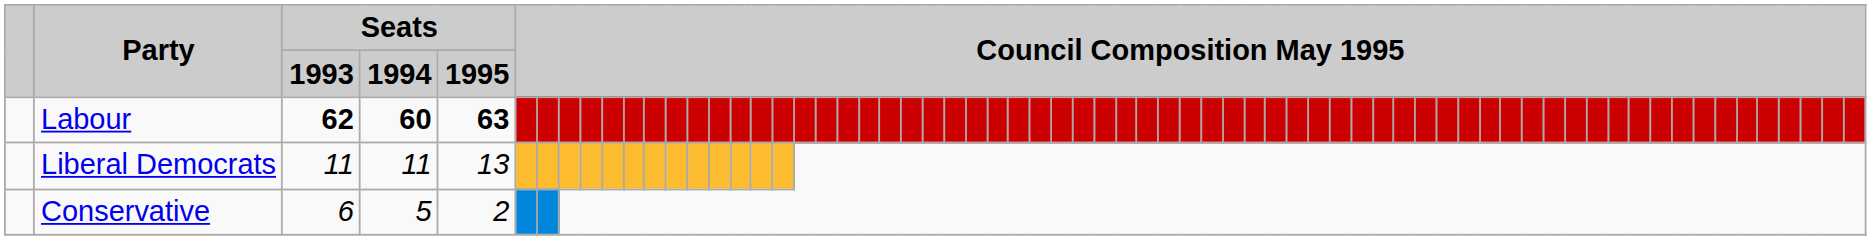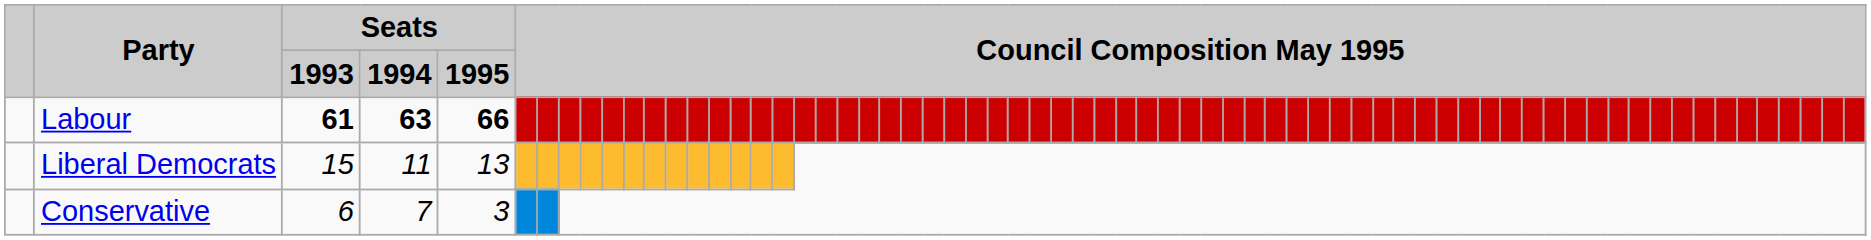(338, 119) 62 -> (338, 119) 61
(415, 119) 60 -> (415, 119) 63
(493, 119) 63 -> (493, 119) 66
(339, 165) 11 -> (338, 165) 15
(423, 211) 5 -> (423, 211) 7
(501, 211) 2 -> (501, 211) 3
